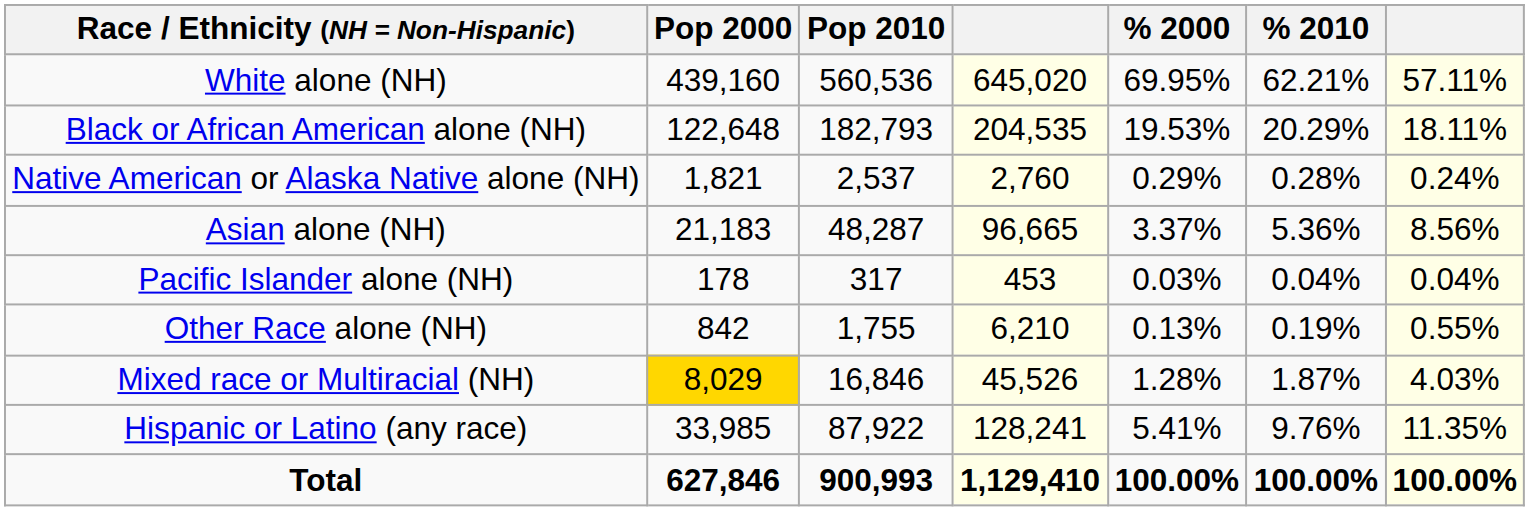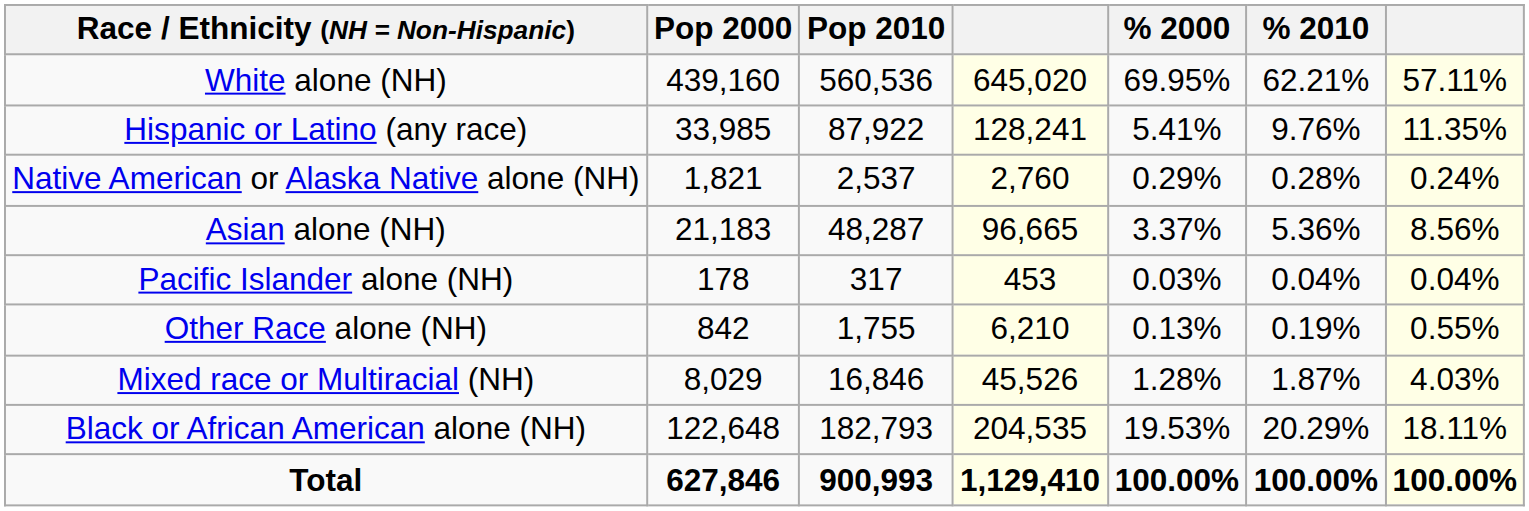rows swapped: (326, 129) <-> (326, 429)
(723, 379) gold background -> (723, 379) no background
